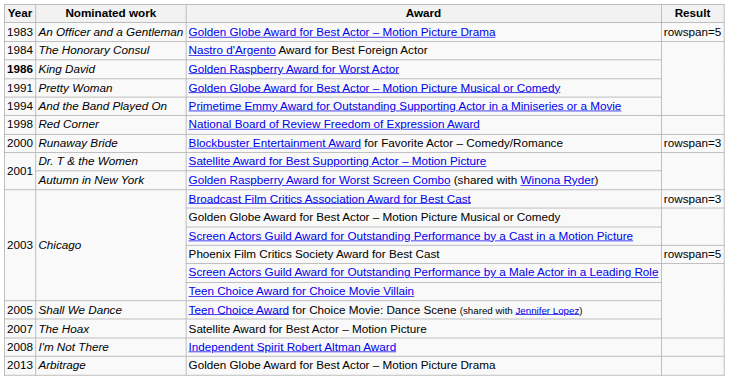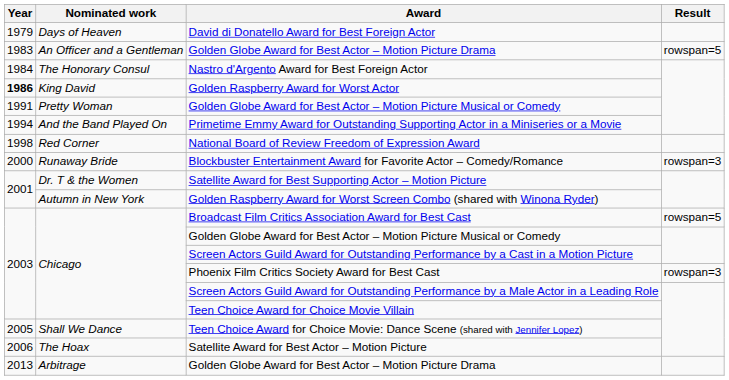+ row: (80, 32)
(693, 198) rowspan=3 -> (693, 217) rowspan=5
(693, 254) rowspan=5 -> (693, 273) rowspan=3
(20, 328) 2007 -> (20, 347) 2006
- row: (74, 347)
